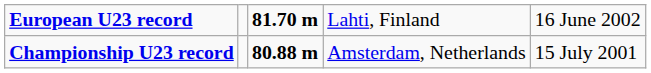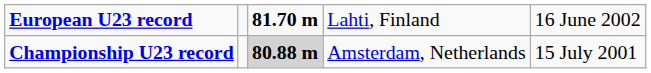(285, 51) no background -> (285, 51) lightgrey background
